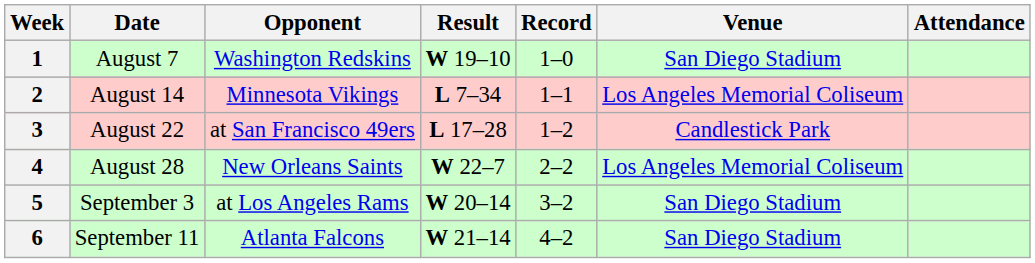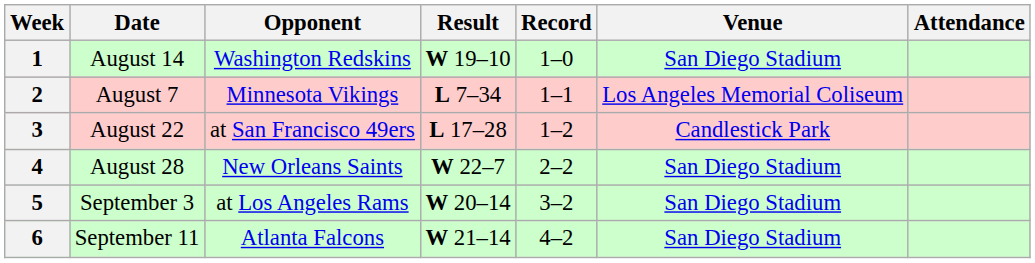(137, 58) August 7 -> (137, 58) August 14
(137, 94) August 14 -> (137, 94) August 7
(753, 166) Los Angeles Memorial Coliseum -> (753, 166) San Diego Stadium
